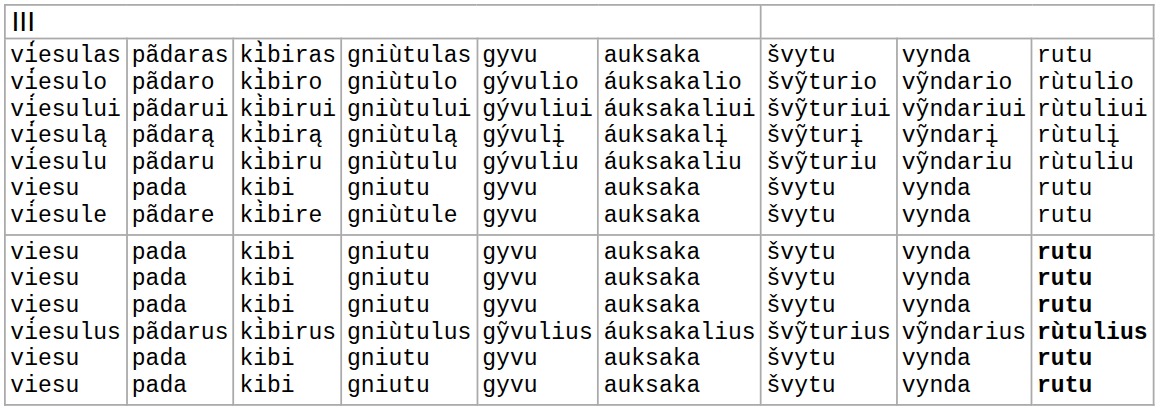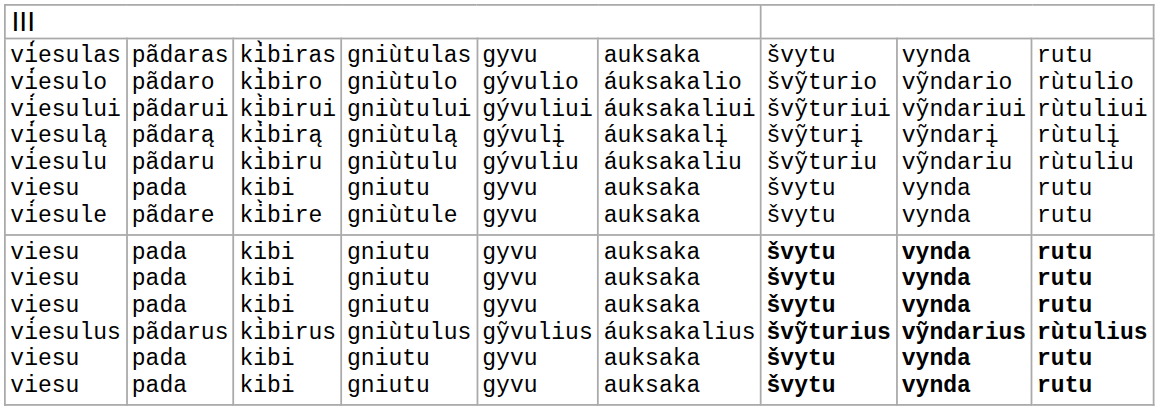(829, 320) normal -> (829, 320) bold
(964, 320) normal -> (964, 320) bold
